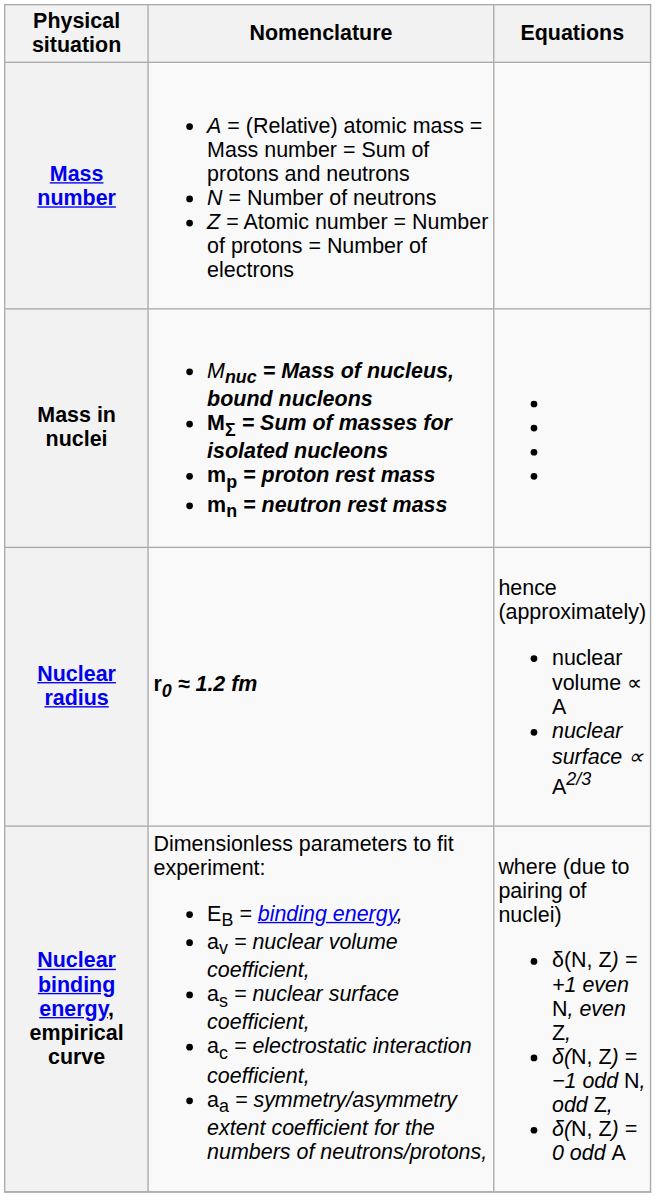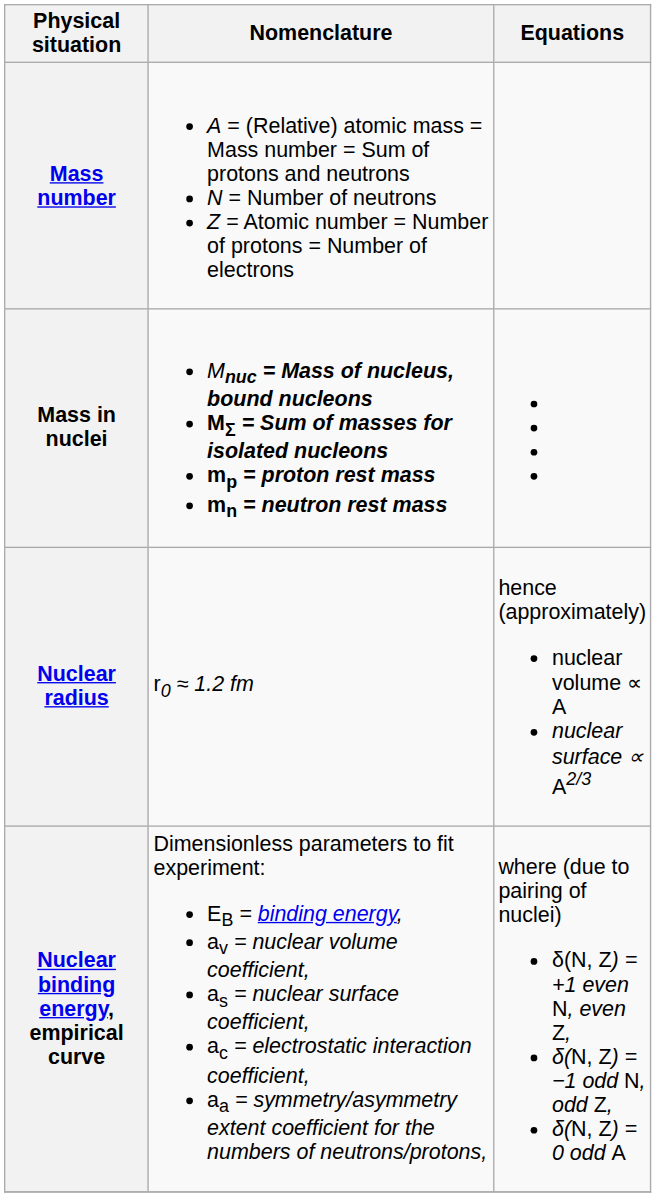(205, 686) bold -> (204, 686) normal
